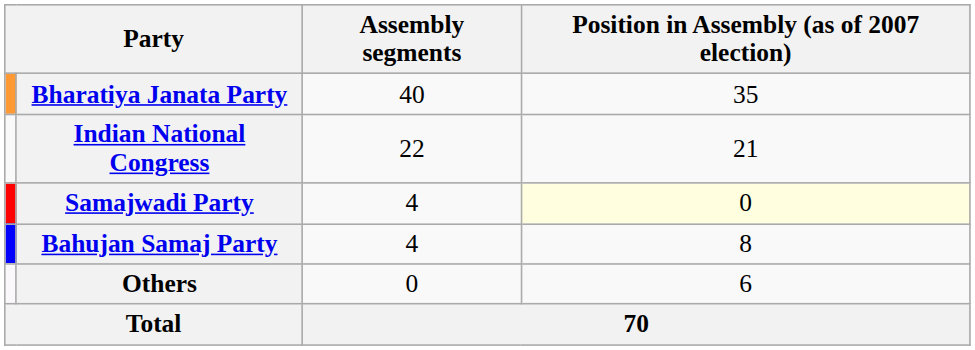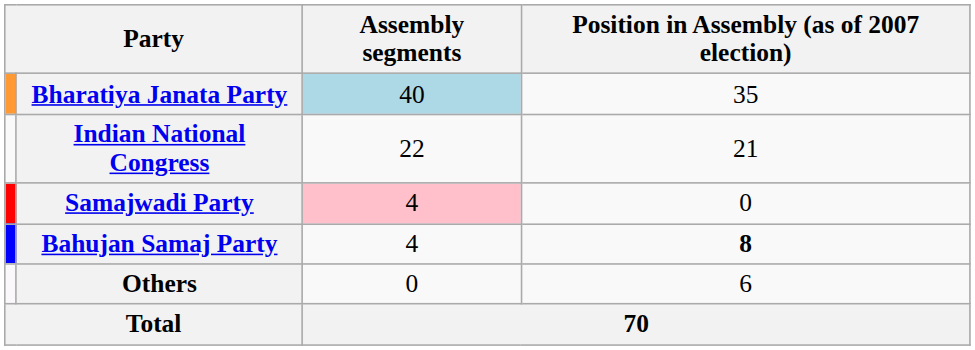(412, 93) no background -> (412, 93) lightblue background
(412, 202) no background -> (412, 202) pink background
(746, 202) lightyellow background -> (746, 202) no background
(746, 243) normal -> (746, 243) bold
